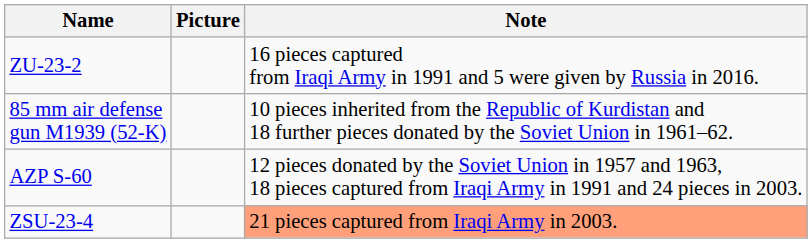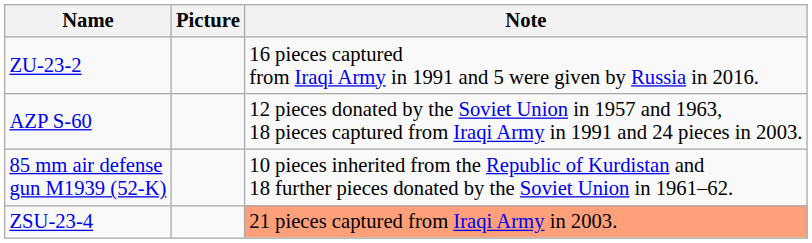rows swapped: (88, 121) <-> (51, 177)
